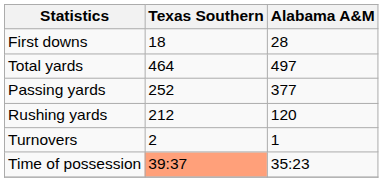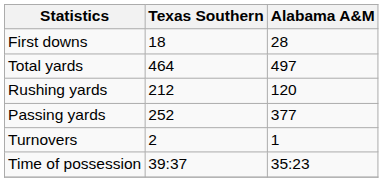rows swapped: (58, 115) <-> (57, 90)
(168, 164) lightsalmon background -> (168, 164) no background
